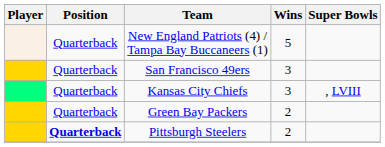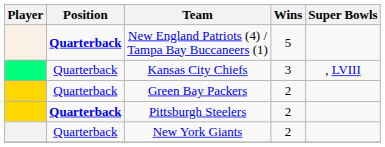(85, 42) normal -> (85, 42) bold
- row: (198, 70)
+ row: (198, 132)
